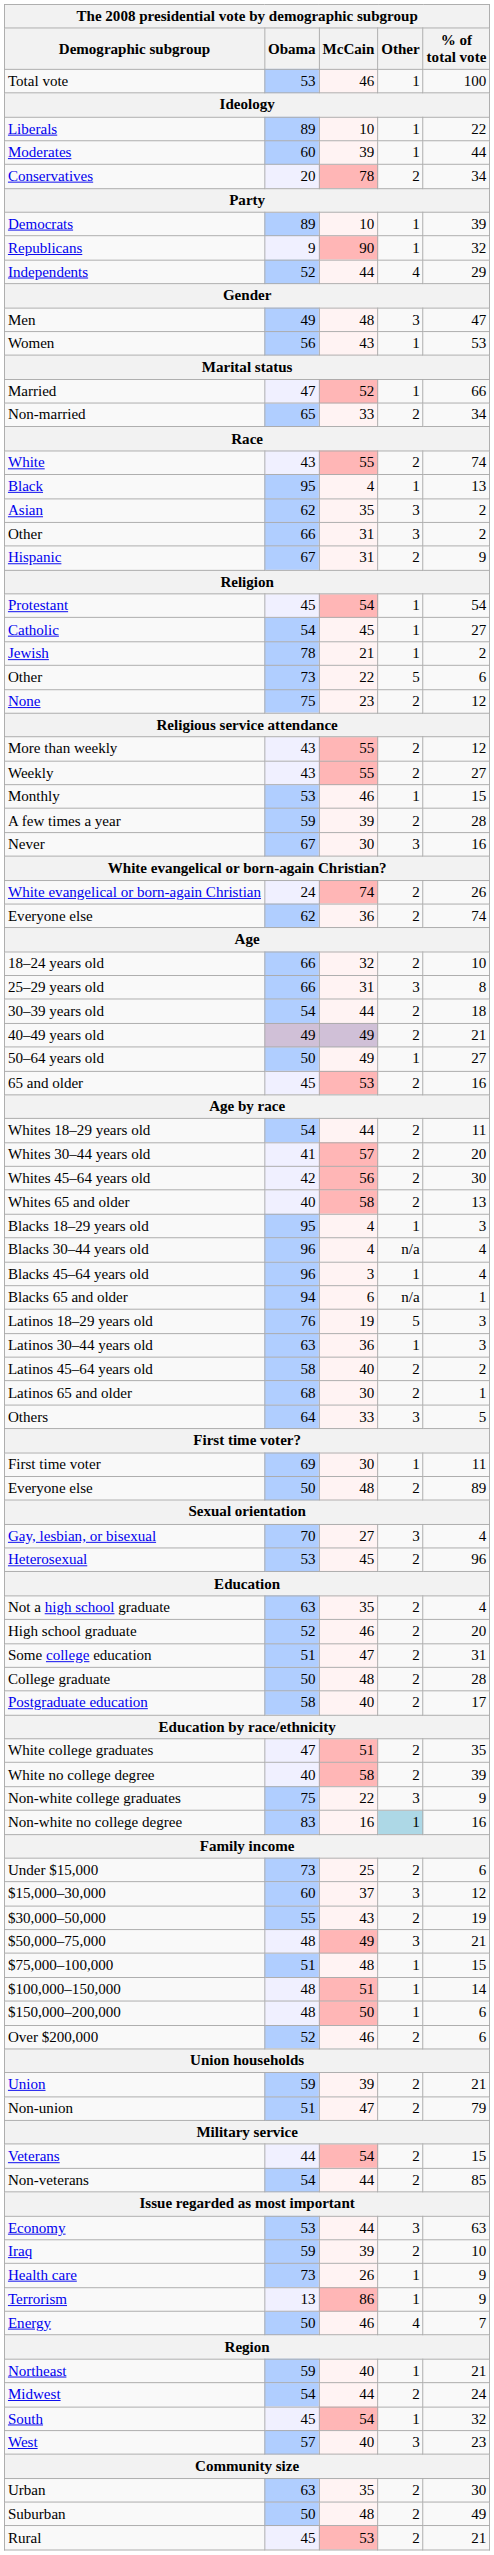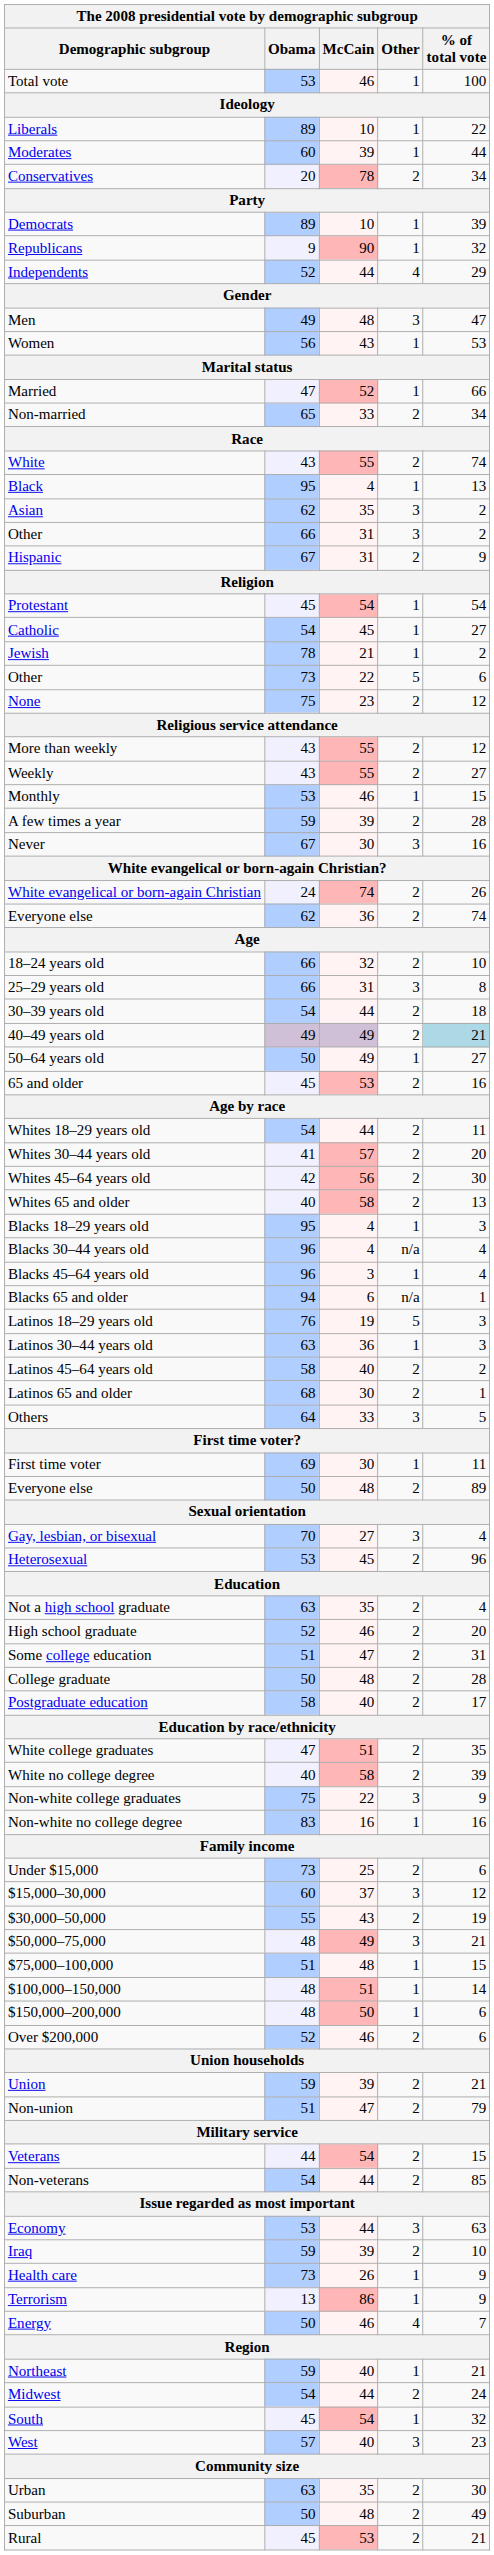(479, 1035) no background -> (479, 1035) lightblue background
(416, 1822) lightblue background -> (416, 1822) no background
